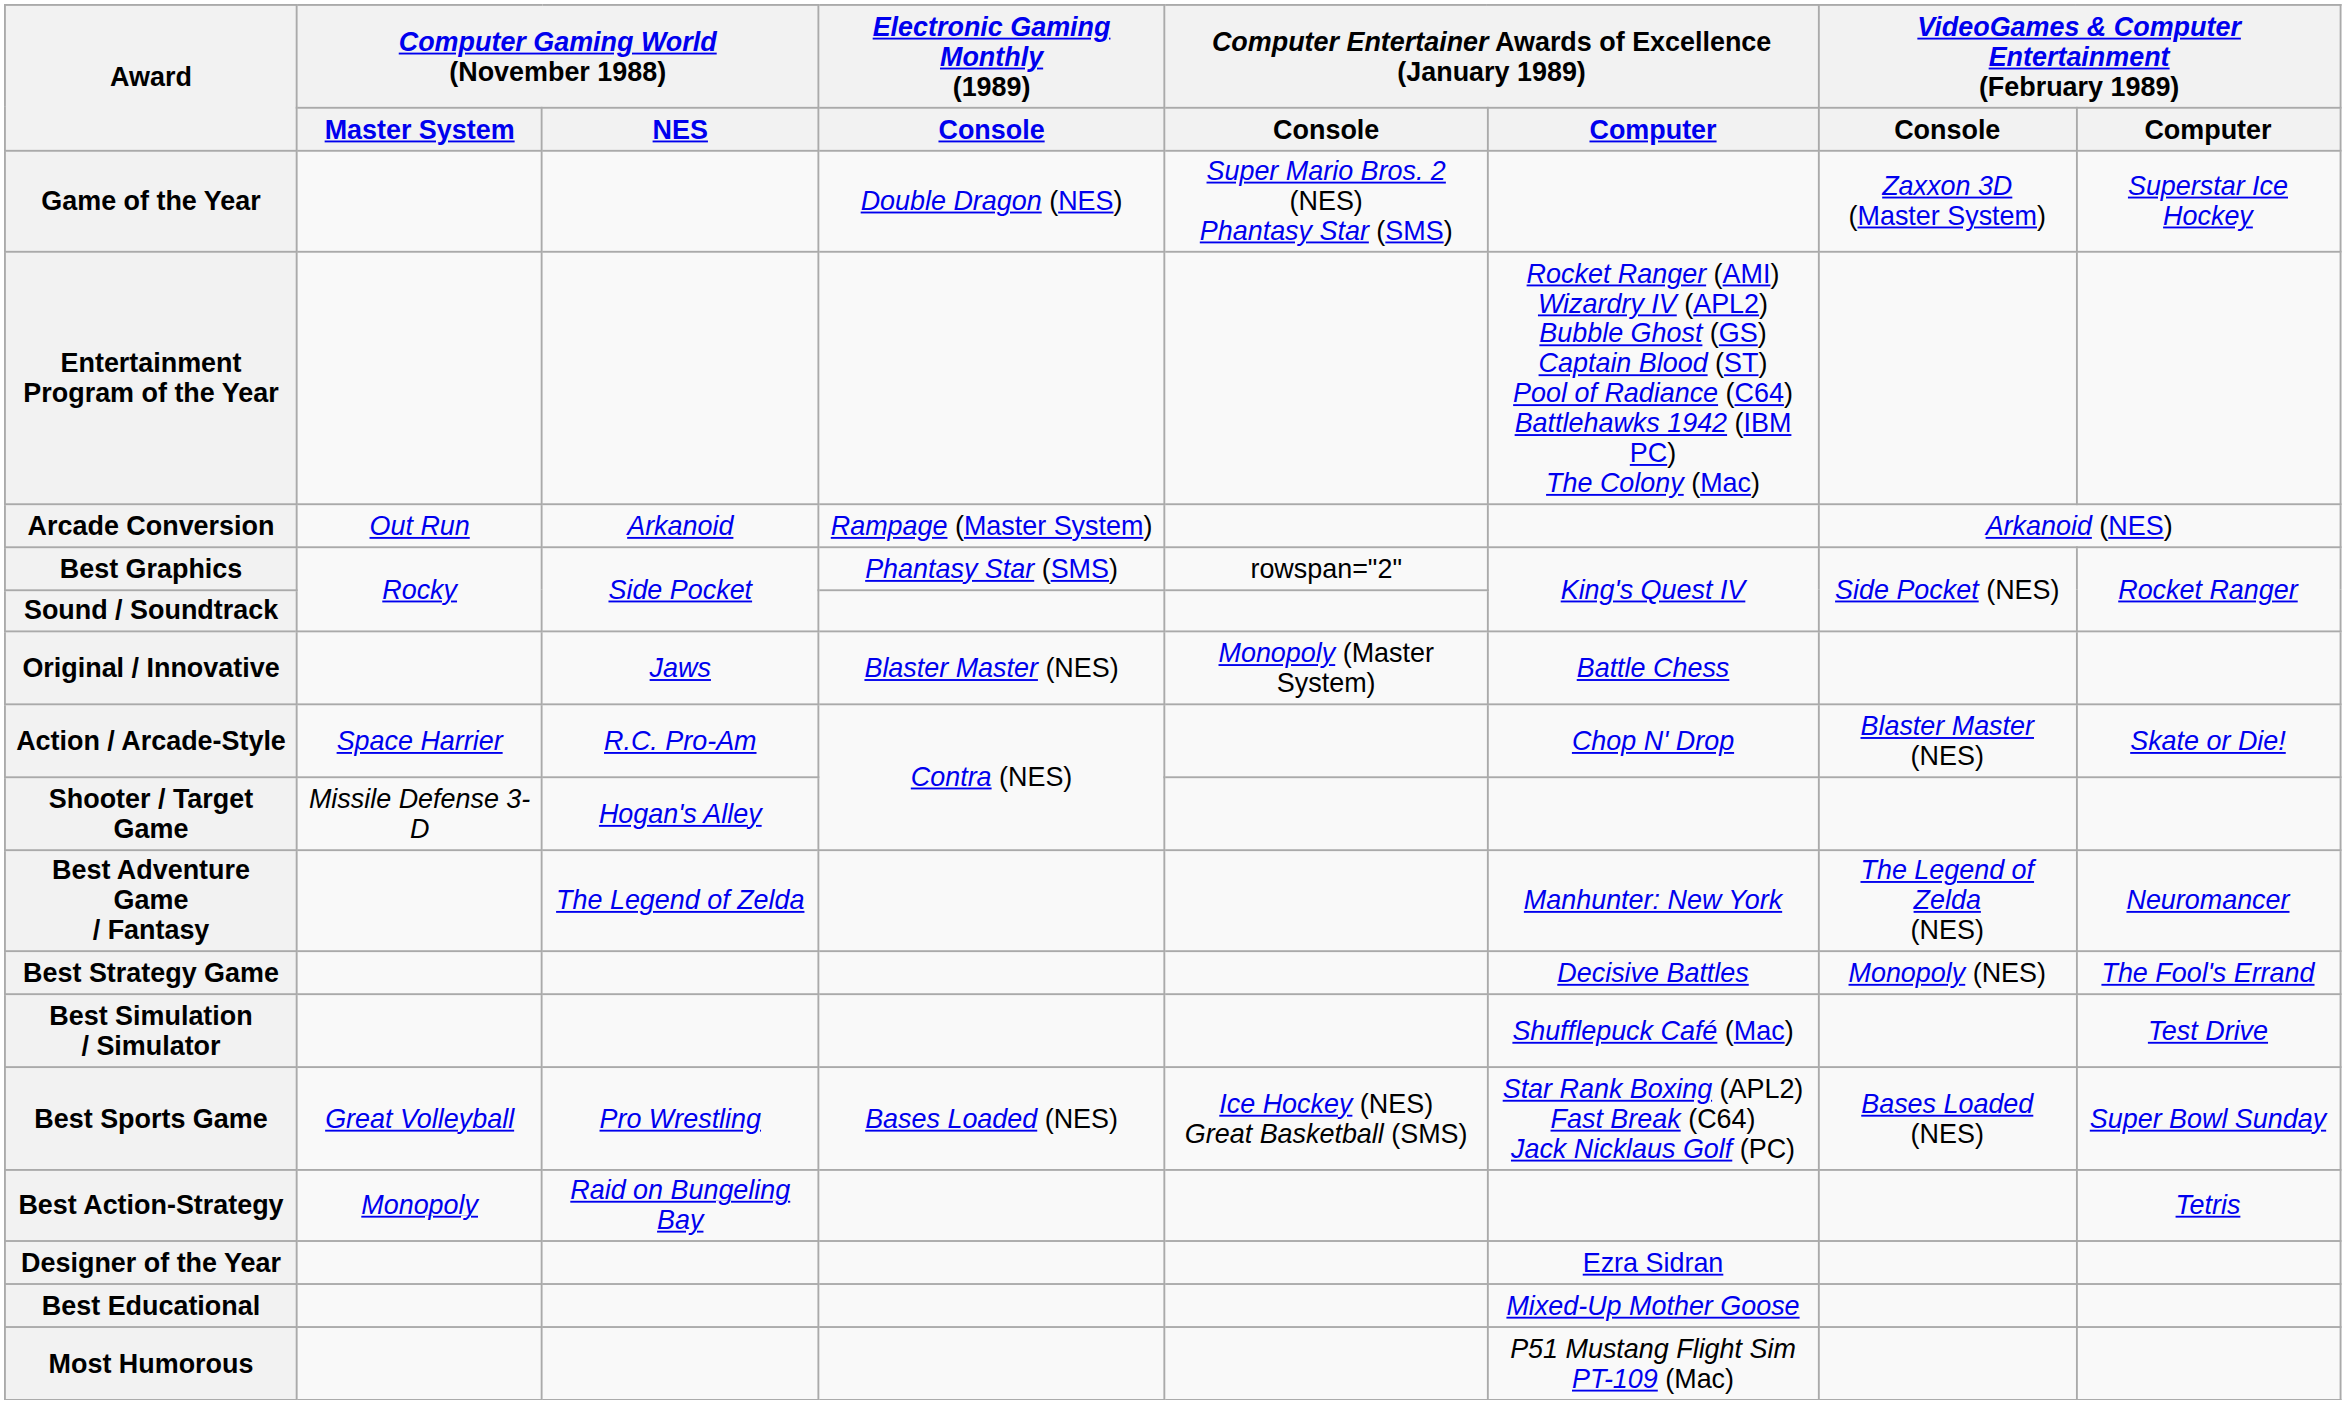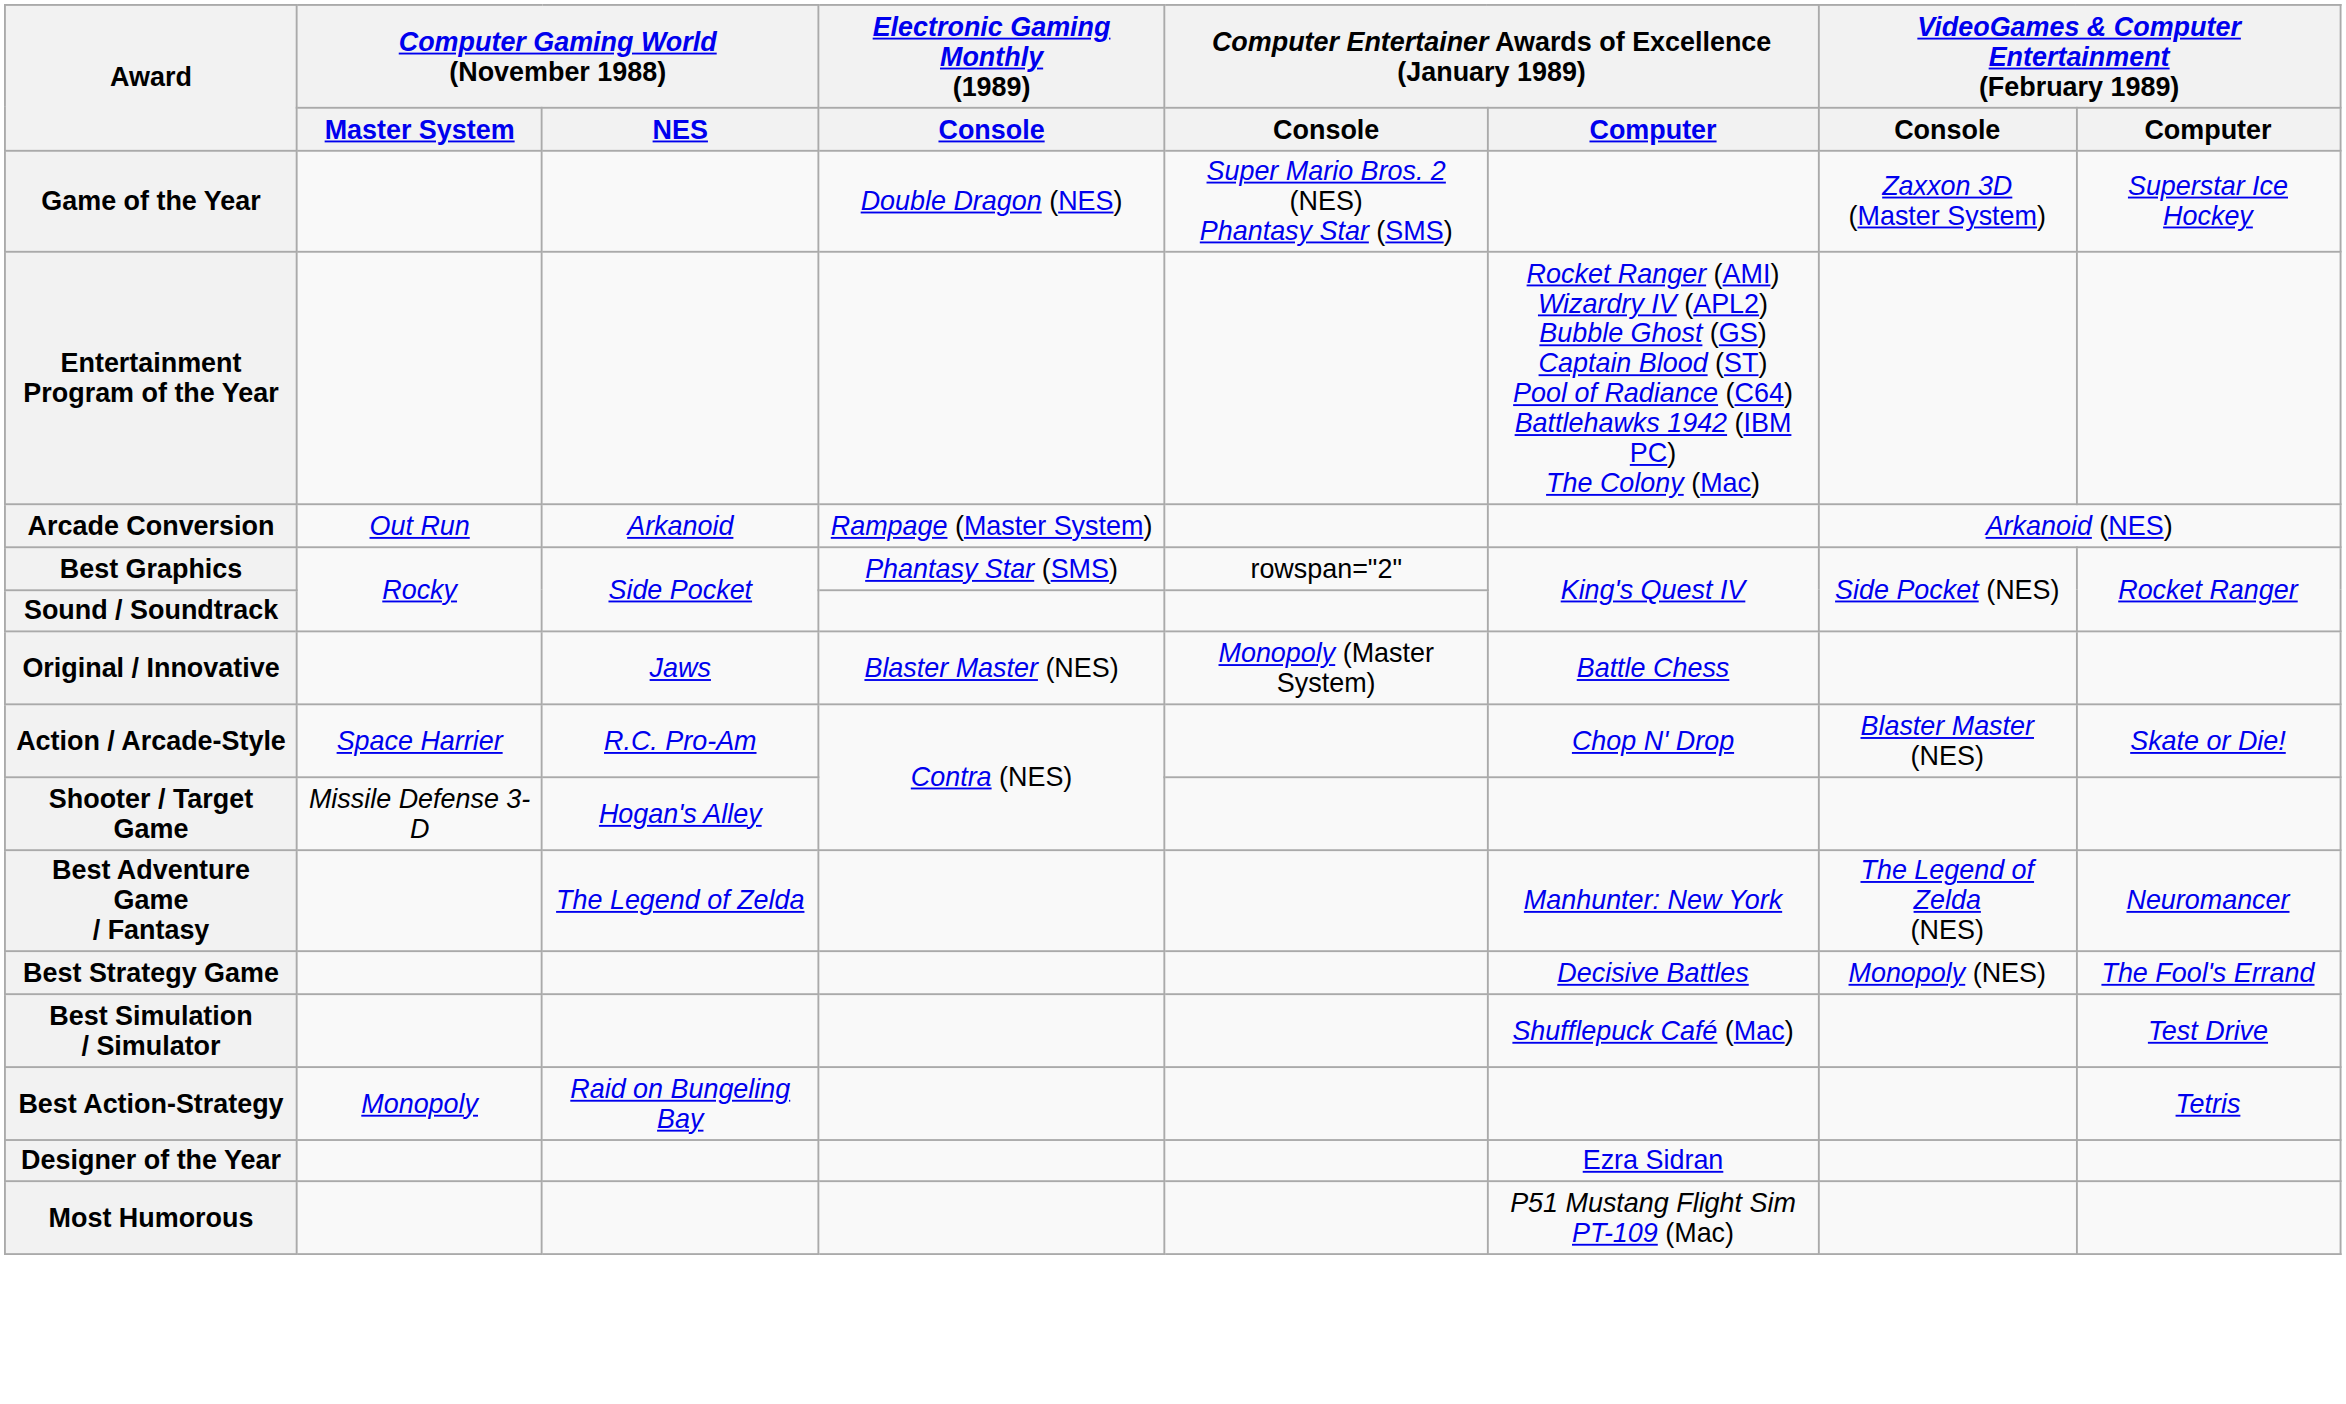- row: (151, 1118)
- row: (151, 1306)
